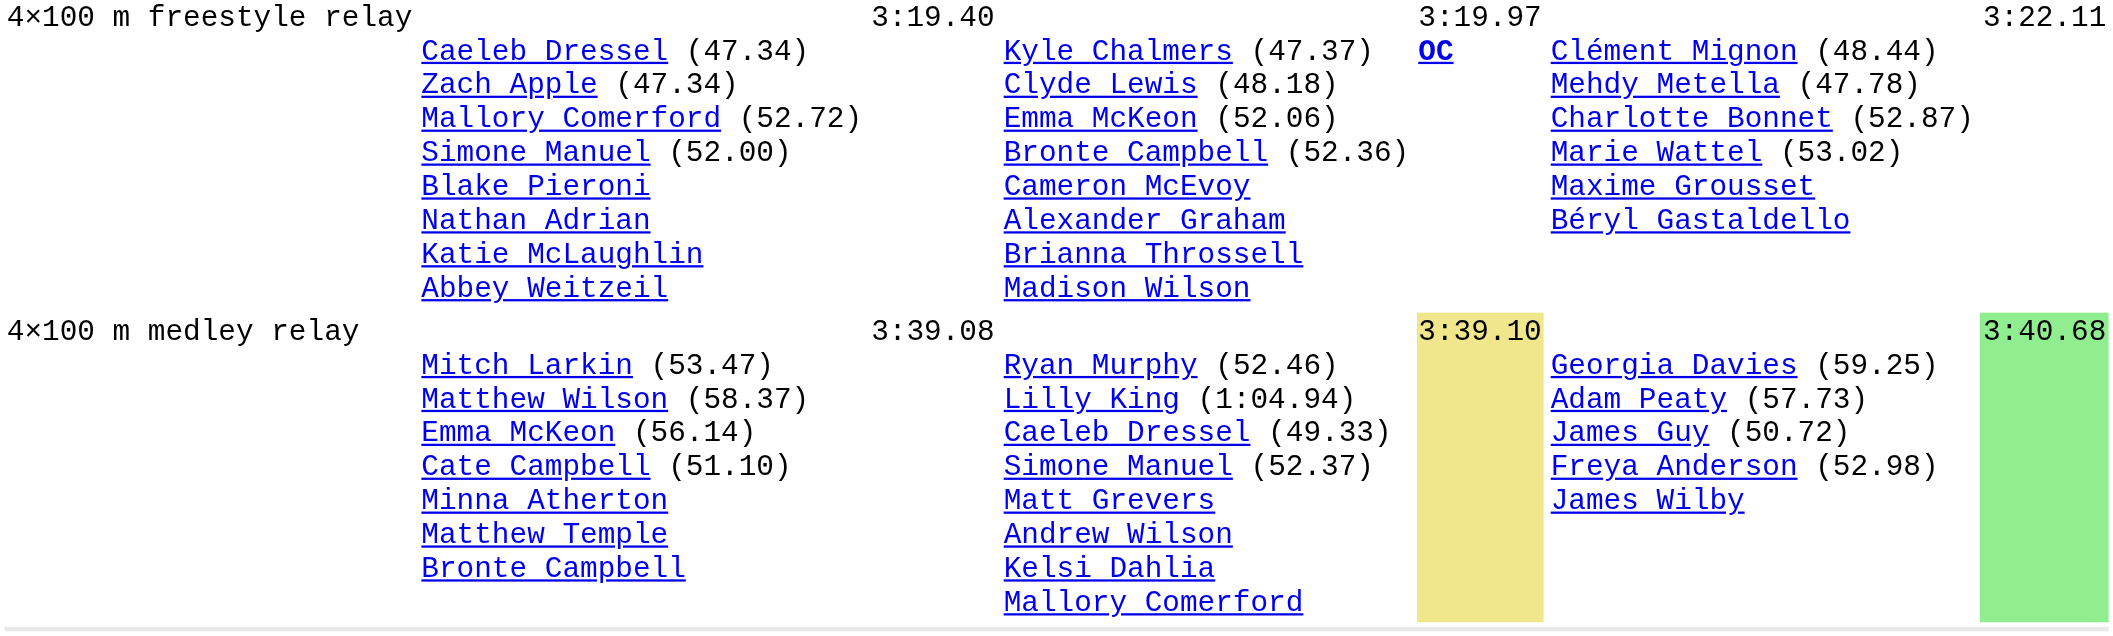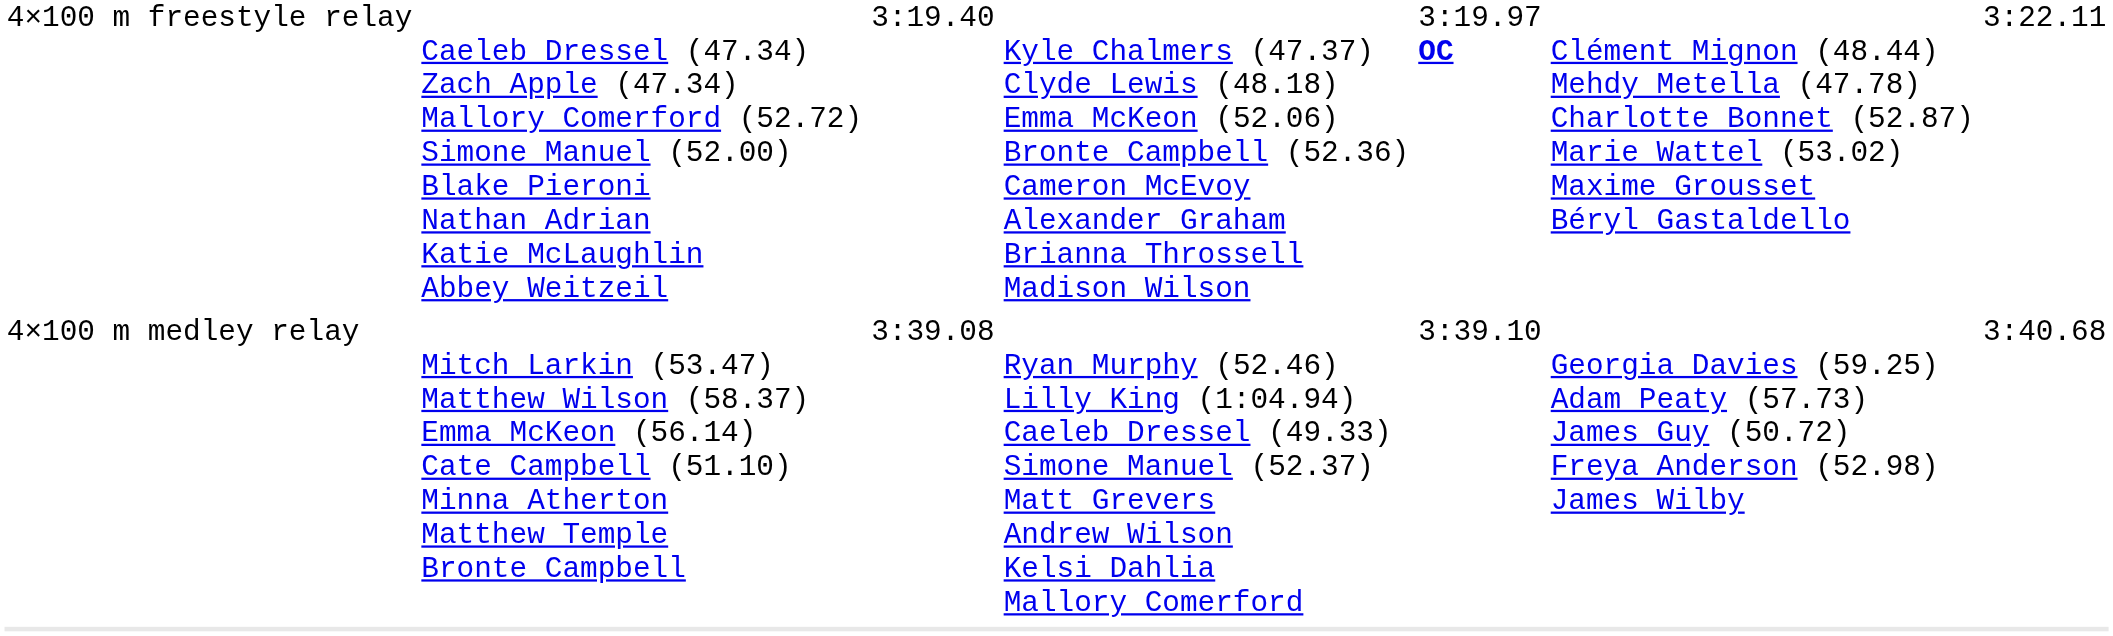(1480, 332) khaki background -> (1480, 332) no background
(2045, 332) lightgreen background -> (2045, 332) no background
